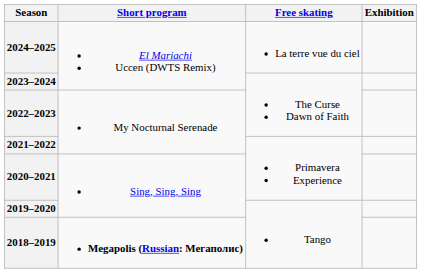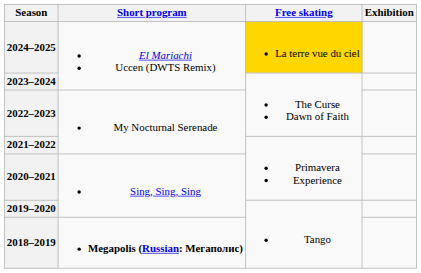(304, 53) no background -> (304, 53) gold background
